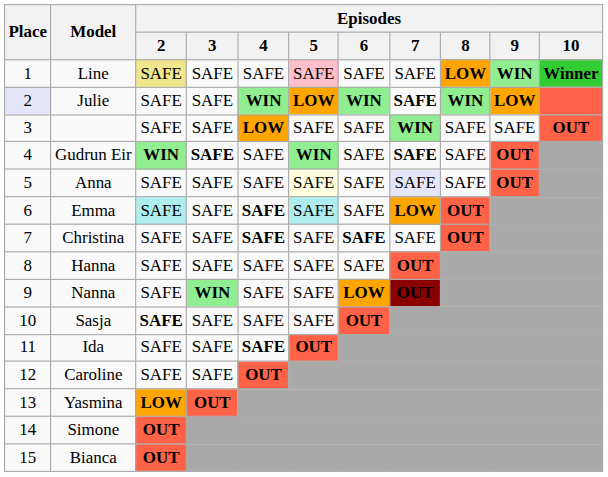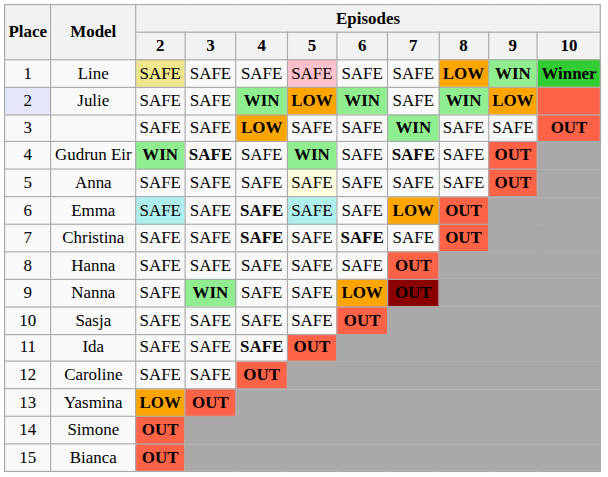(415, 100) bold -> (413, 100) normal
(415, 182) lavender background -> (413, 182) no background
(161, 319) bold -> (160, 319) normal
